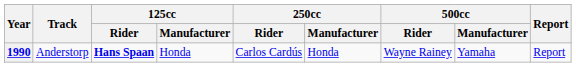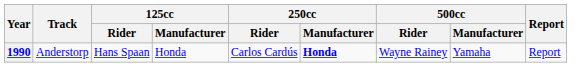(124, 52) bold -> (122, 52) normal
(323, 52) normal -> (320, 52) bold
